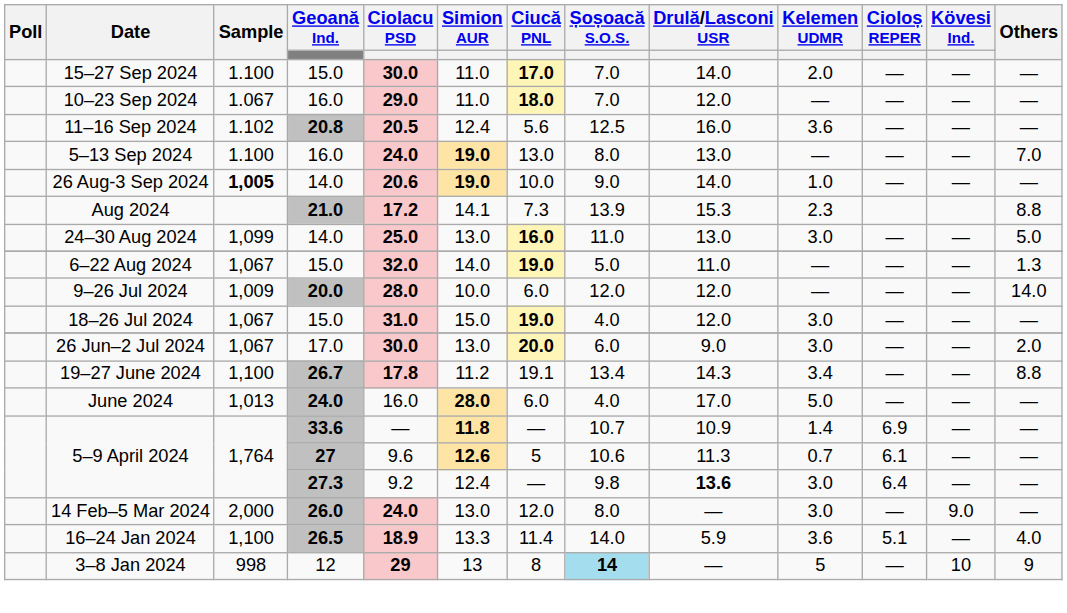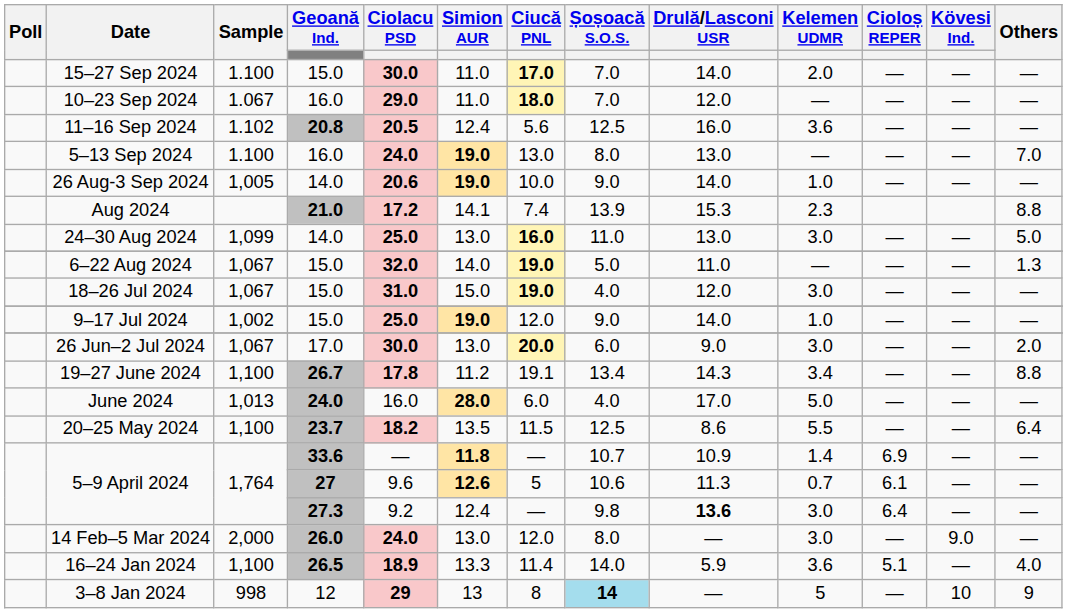(251, 182) bold -> (251, 182) normal
(536, 209) 7.3 -> (536, 209) 7.4
- row: (131, 291)
+ row: (131, 319)
+ row: (131, 428)
